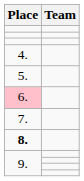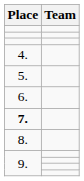(23, 97) pink background -> (23, 97) no background
(23, 119) normal -> (23, 119) bold
(23, 140) bold -> (23, 140) normal
